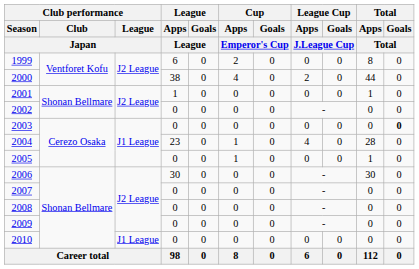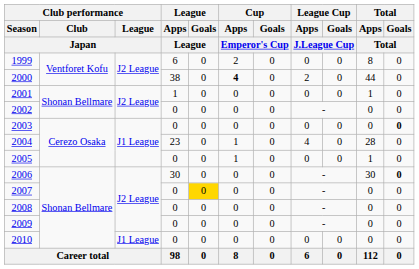(236, 77) normal -> (236, 77) bold
(399, 175) normal -> (399, 175) bold
(204, 191) no background -> (204, 191) gold background
